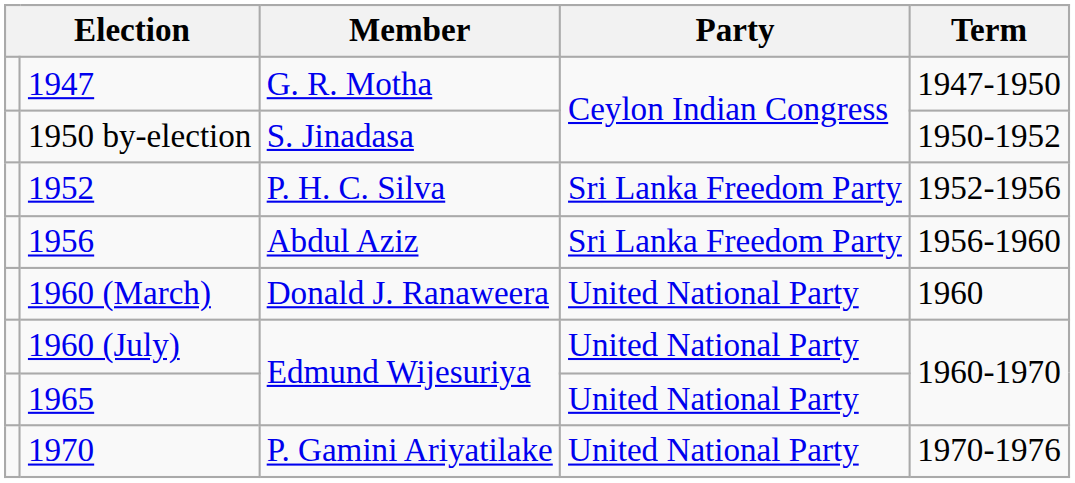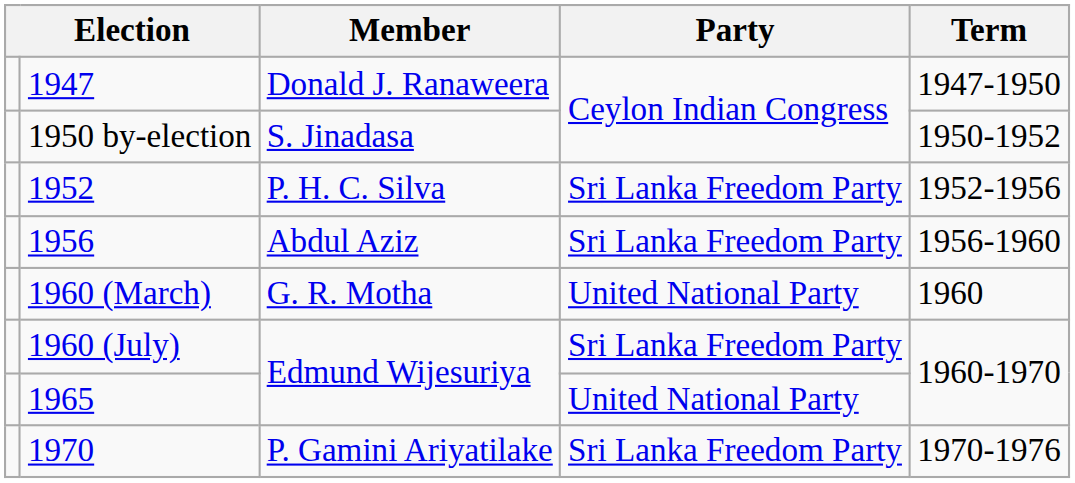(349, 83) G. R. Motha -> (408, 83) Donald J. Ranaweera
(408, 293) Donald J. Ranaweera -> (349, 293) G. R. Motha
(713, 345) United National Party -> (735, 345) Sri Lanka Freedom Party
(713, 450) United National Party -> (735, 450) Sri Lanka Freedom Party
